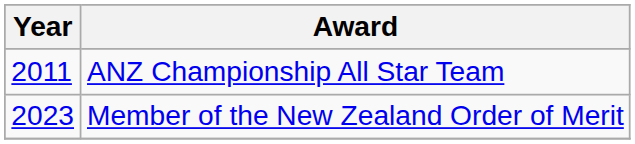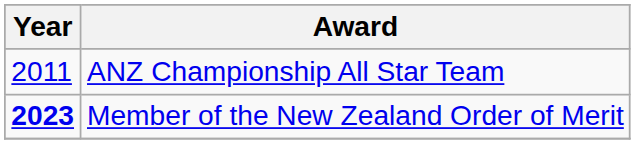(43, 116) normal -> (43, 116) bold
